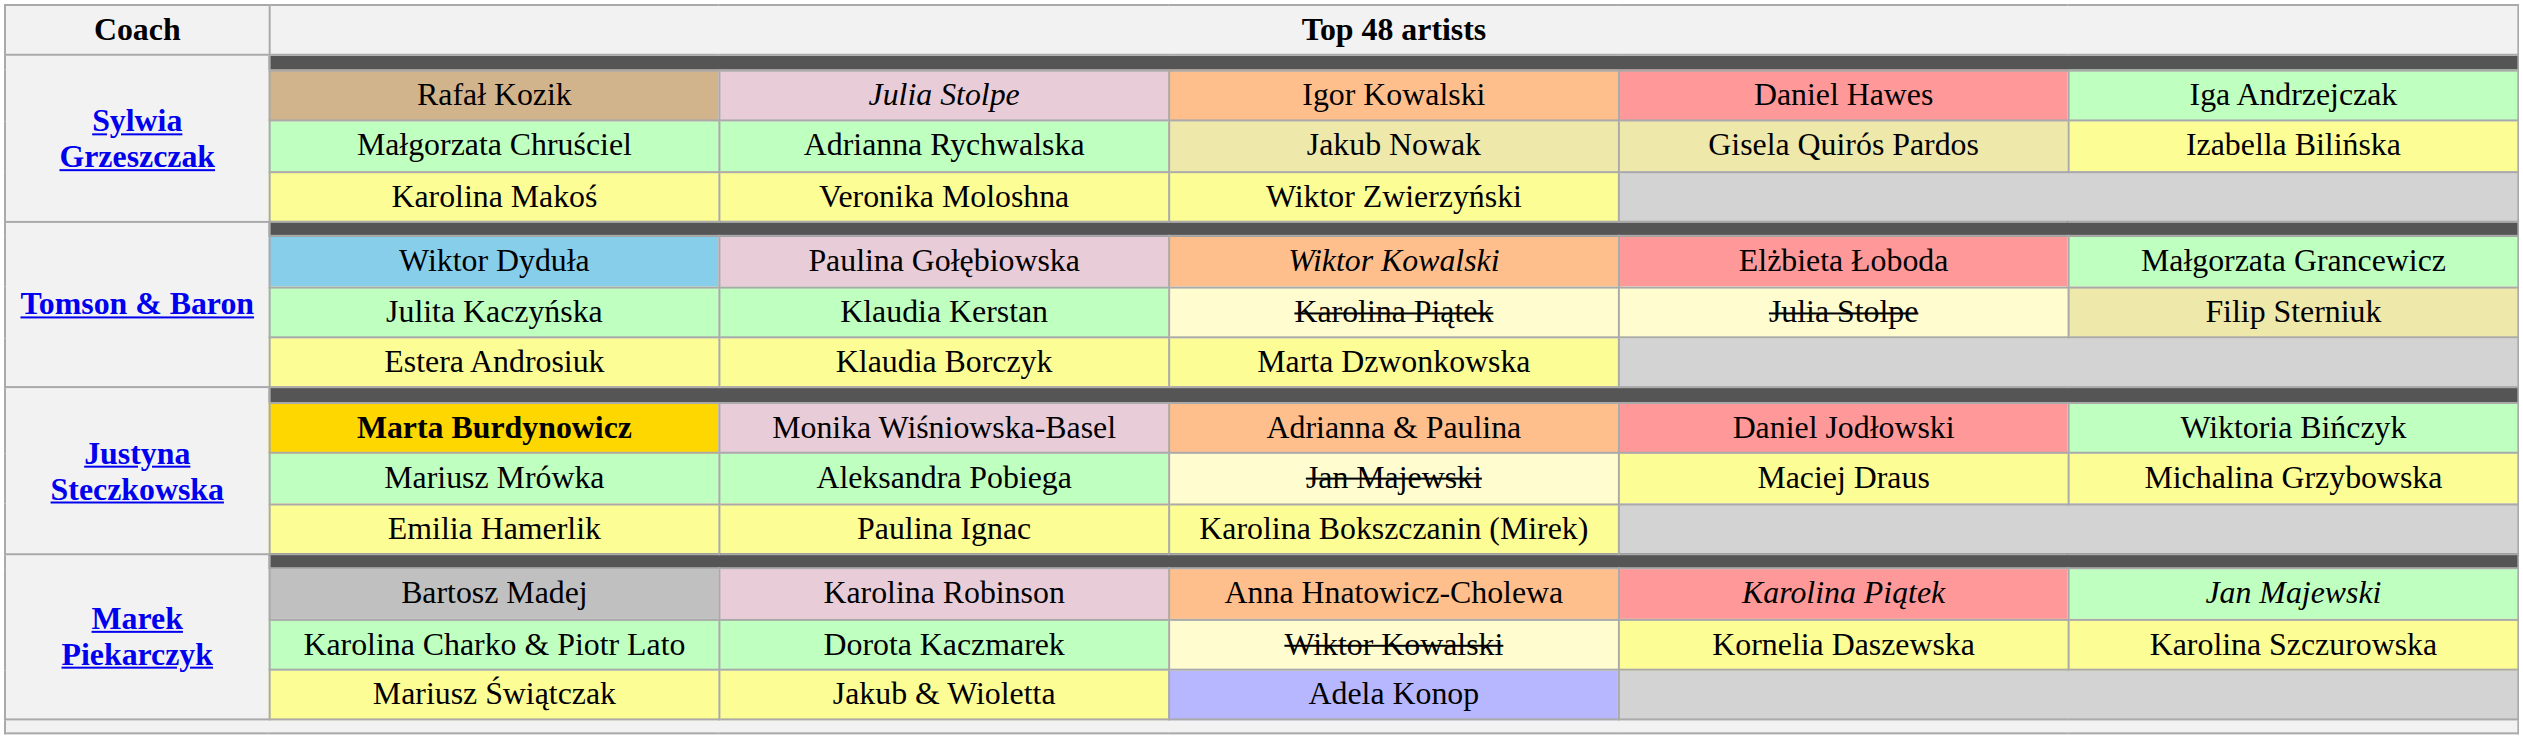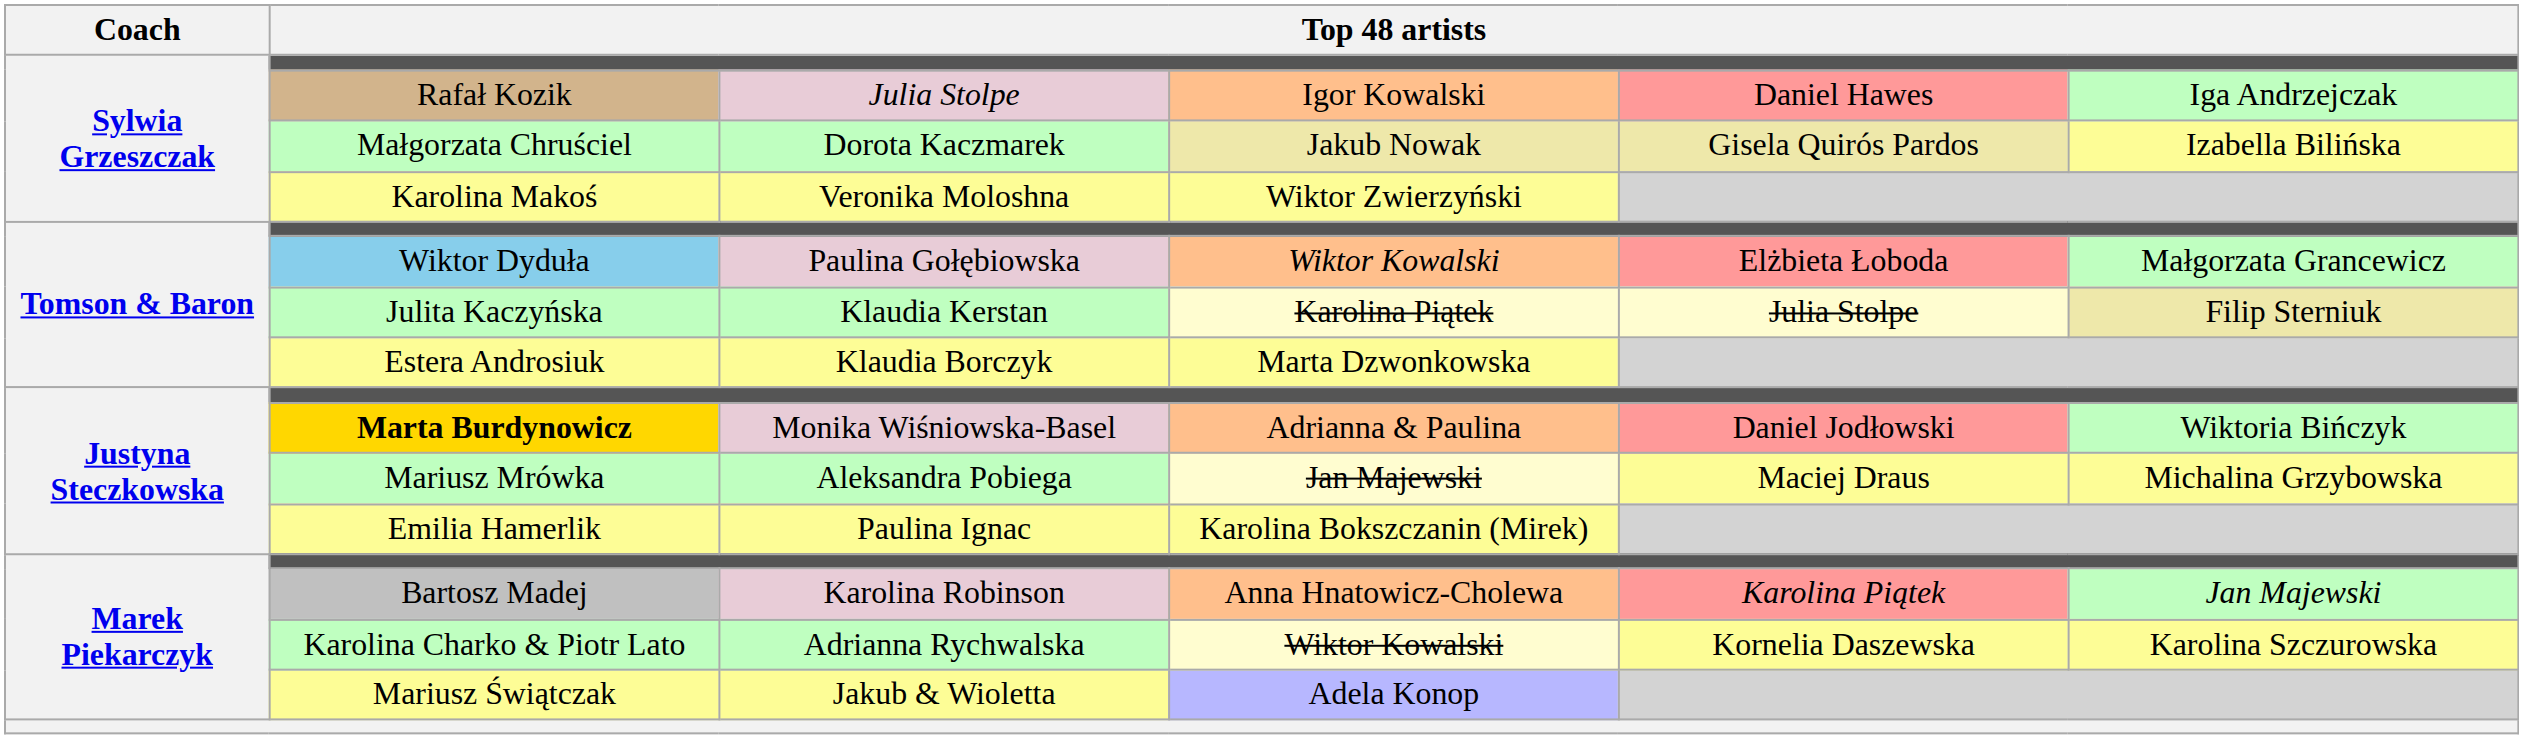(944, 145) Adrianna Rychwalska -> (944, 145) Dorota Kaczmarek
(944, 643) Dorota Kaczmarek -> (944, 643) Adrianna Rychwalska
